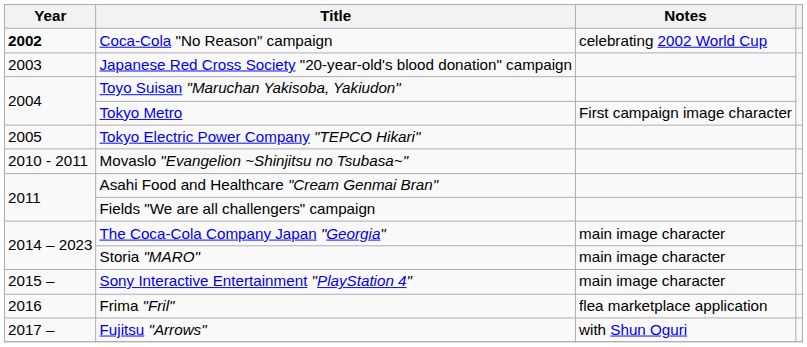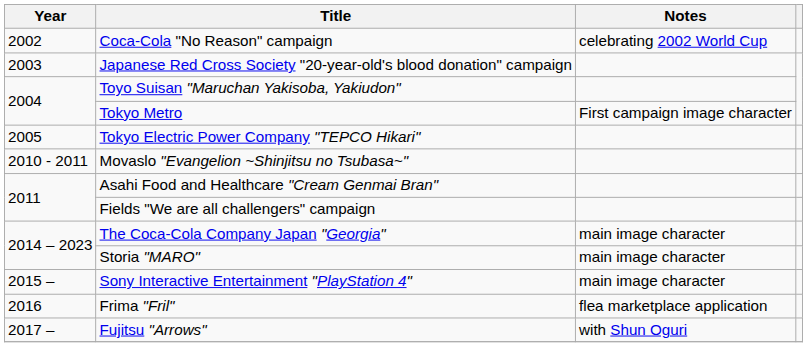(25, 40) bold -> (25, 40) normal
